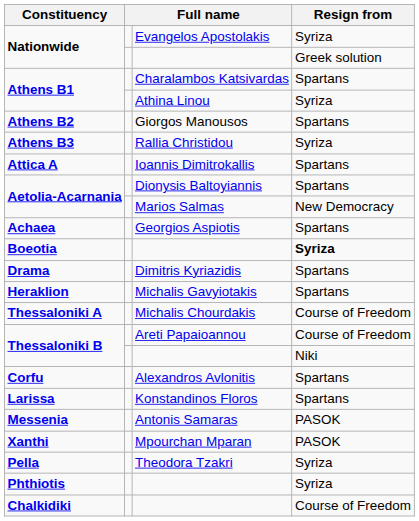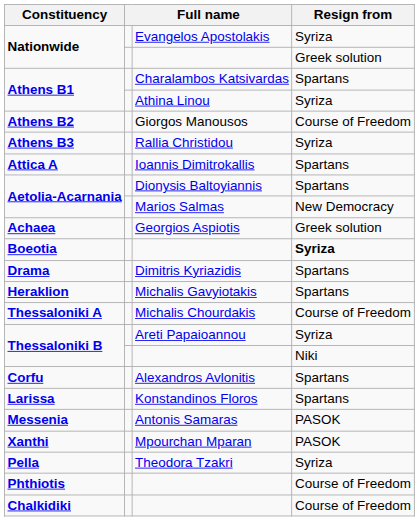(322, 121) Spartans -> (353, 121) Course of Freedom
(322, 228) Spartans -> (338, 228) Greek solution
(353, 334) Course of Freedom -> (314, 334) Syriza
(314, 484) Syriza -> (353, 484) Course of Freedom
